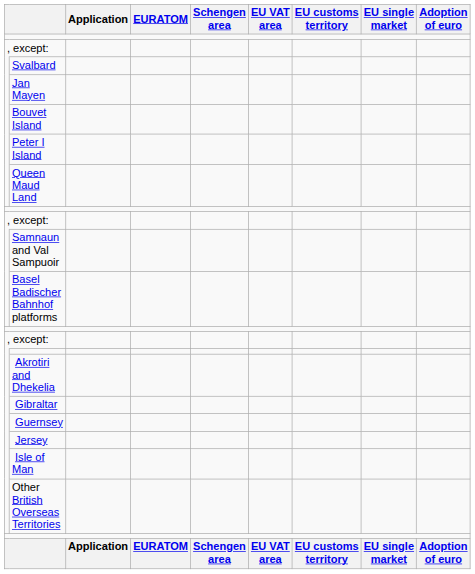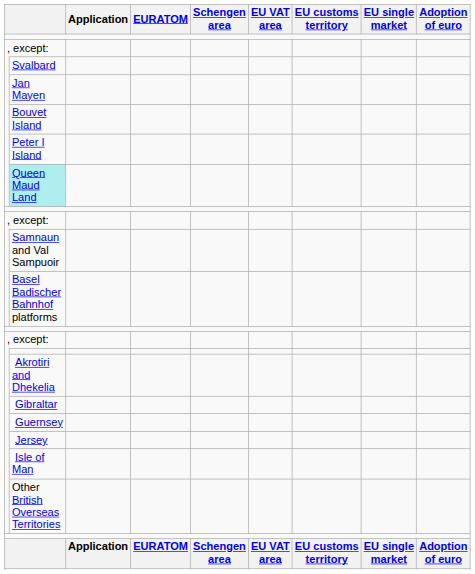(29, 185) no background -> (29, 185) paleturquoise background
